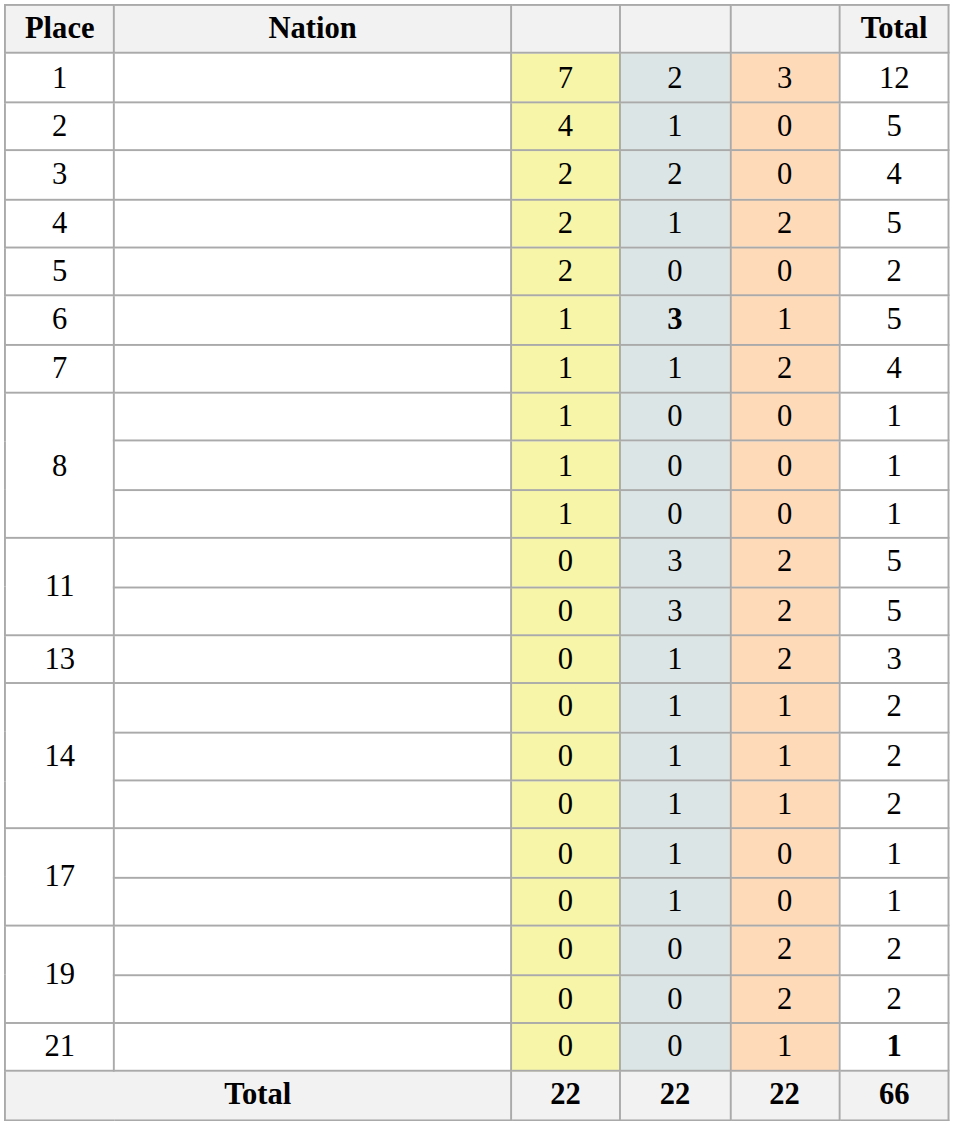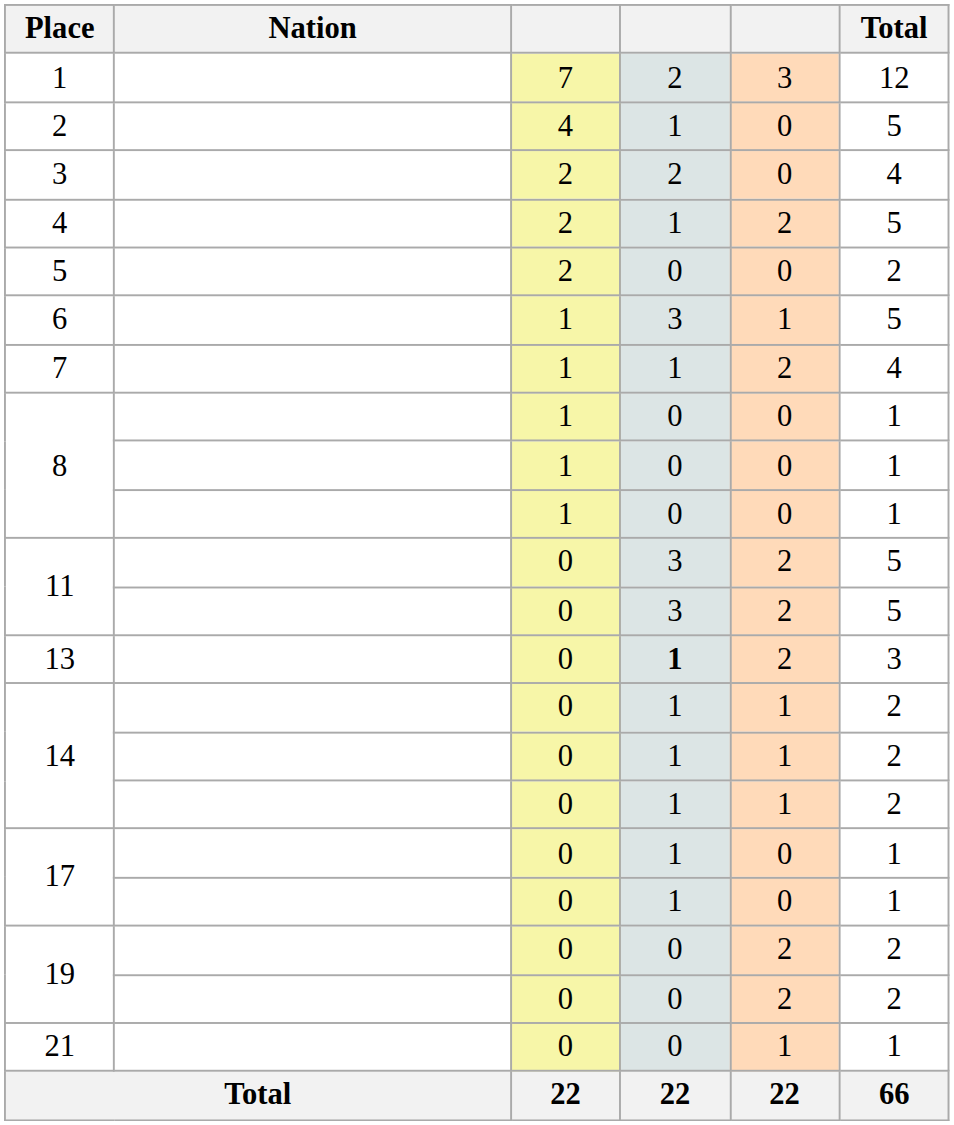(675, 319) bold -> (675, 319) normal
(675, 658) normal -> (675, 658) bold
(894, 1046) bold -> (894, 1046) normal
